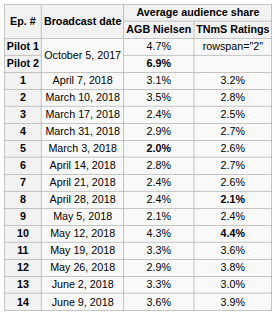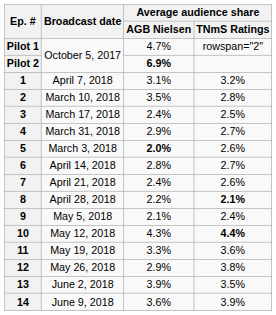(159, 200) 2.4% -> (159, 200) 2.2%
(159, 285) 3.3% -> (159, 285) 3.9%
(233, 285) 3.0% -> (233, 285) 3.5%
